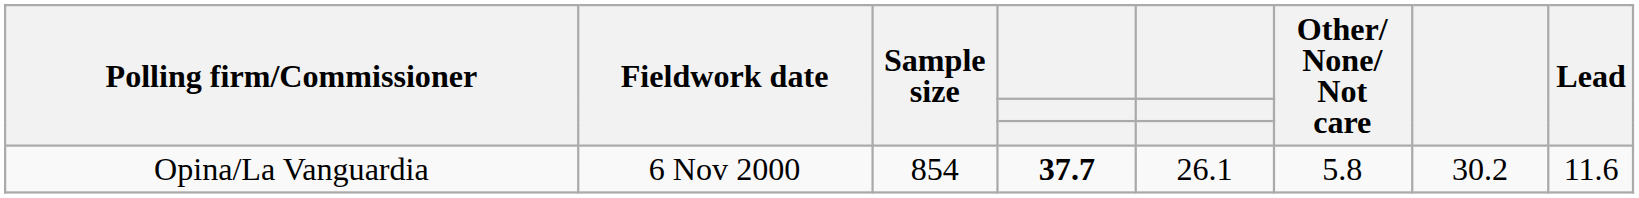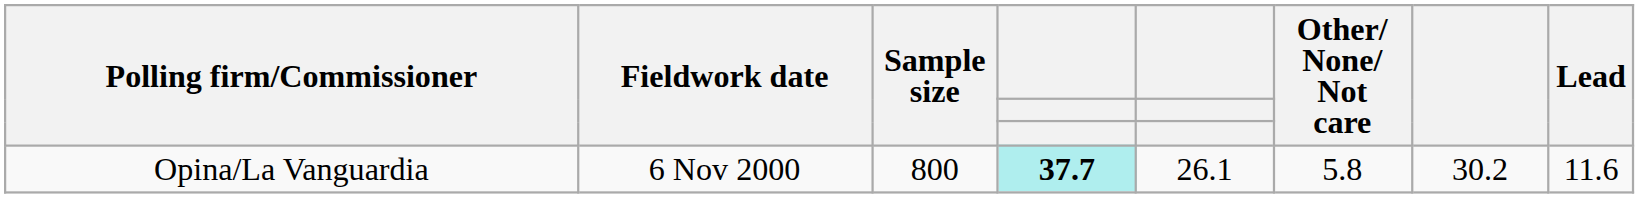(935, 169) 854 -> (935, 169) 800
(1067, 169) no background -> (1067, 169) paleturquoise background
